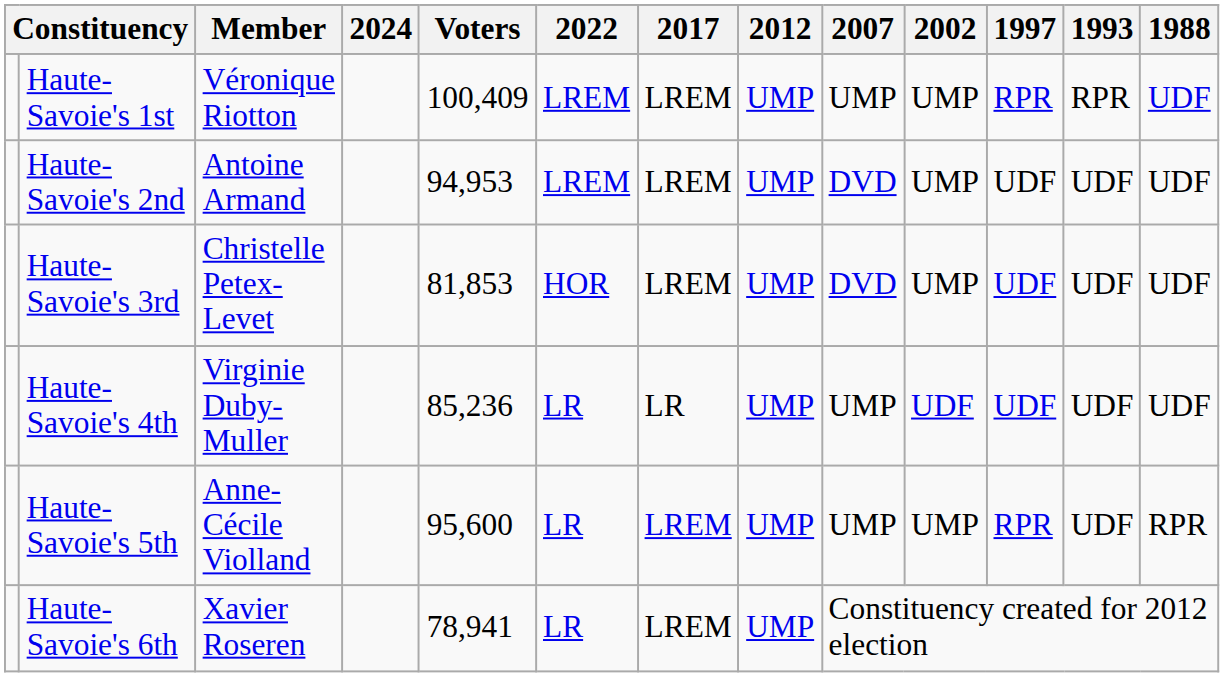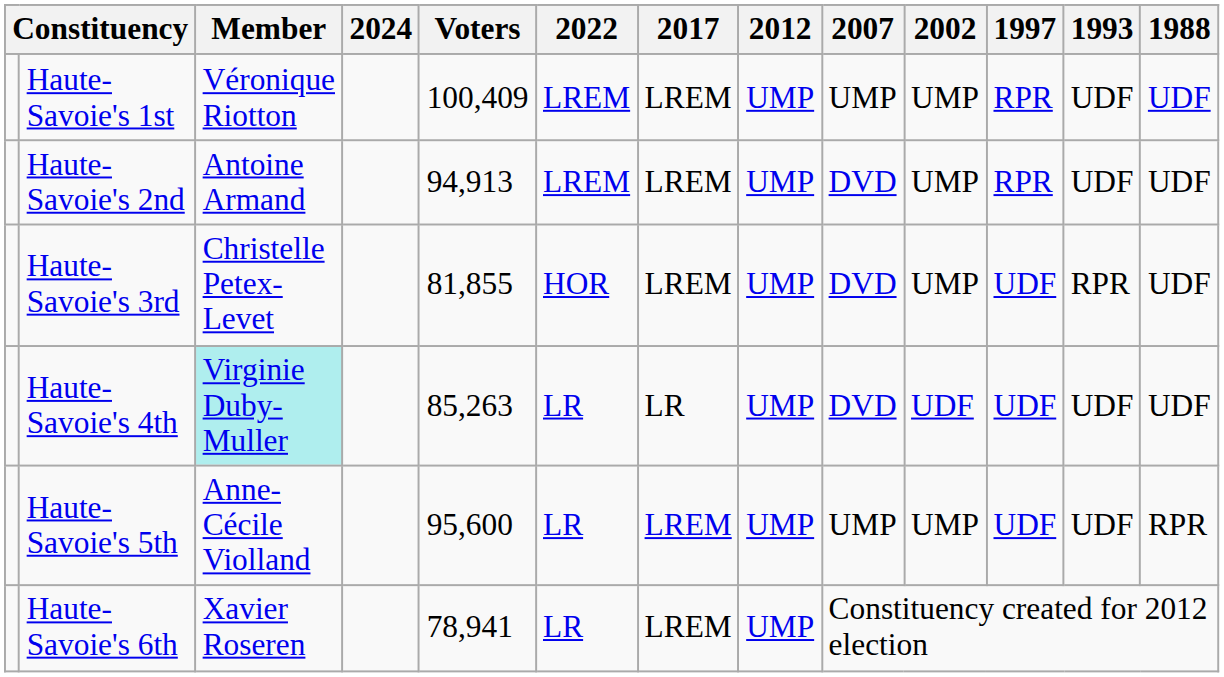(1100, 96) RPR -> (1102, 96) UDF
(470, 181) 94,953 -> (470, 181) 94,913
(1025, 181) UDF -> (1023, 181) RPR
(470, 284) 81,853 -> (470, 284) 81,855
(1102, 284) UDF -> (1100, 284) RPR
(254, 404) no background -> (254, 404) paleturquoise background
(470, 404) 85,236 -> (470, 404) 85,263
(863, 404) UMP -> (863, 404) DVD
(1023, 525) RPR -> (1025, 525) UDF
